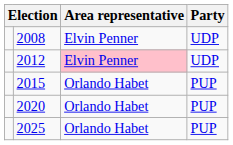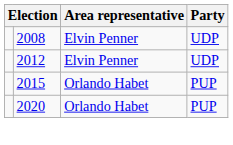(101, 60) pink background -> (101, 60) no background
- row: (31, 128)
